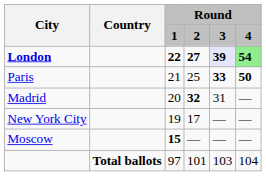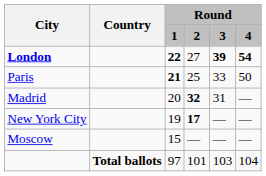(194, 56) bold -> (194, 56) normal
(219, 56) lavender background -> (219, 56) no background
(245, 56) lightgreen background -> (245, 56) no background
(174, 77) normal -> (174, 77) bold
(219, 77) bold -> (219, 77) normal
(245, 77) bold -> (245, 77) normal
(194, 118) normal -> (194, 118) bold
(174, 139) bold -> (174, 139) normal
